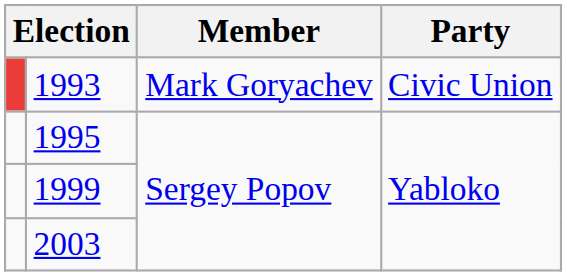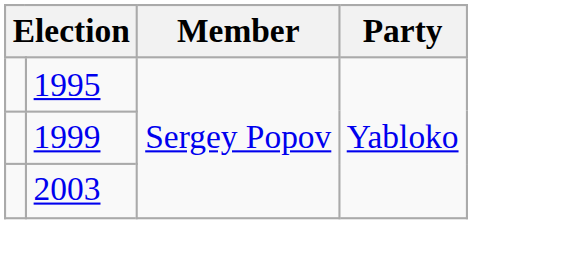- row: (67, 84)
